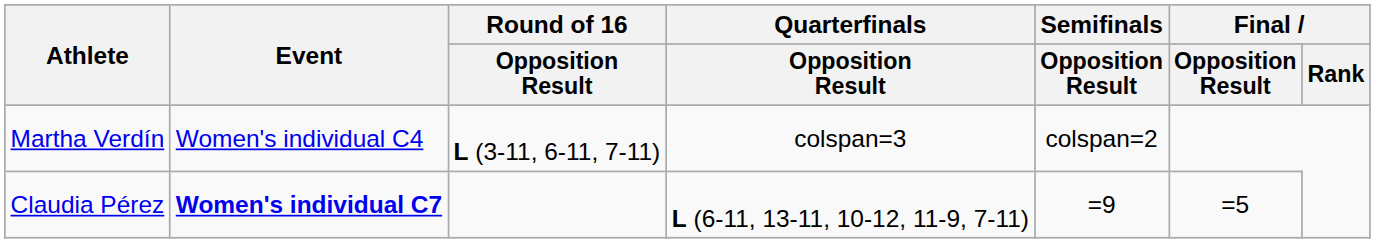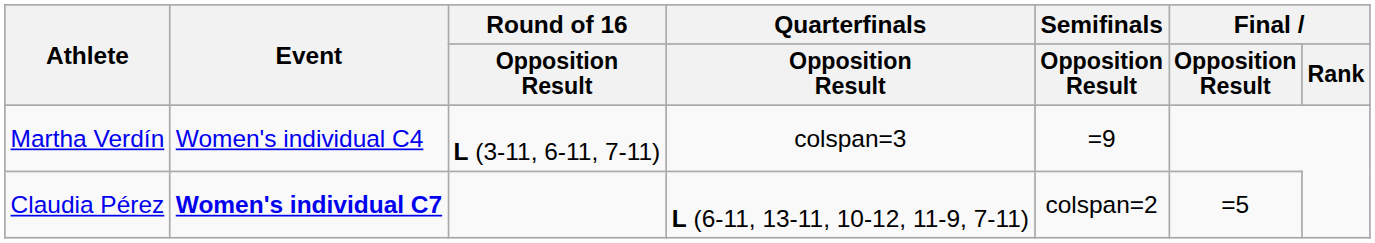(1102, 139) colspan=2 -> (1102, 139) =9
(1102, 205) =9 -> (1102, 205) colspan=2
